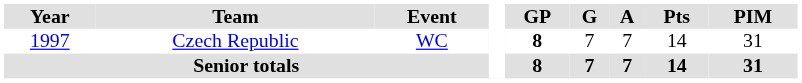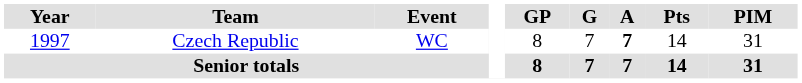(537, 41) bold -> (537, 41) normal
(627, 41) normal -> (627, 41) bold
